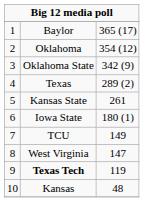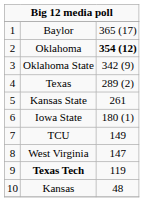(118, 48) normal -> (118, 48) bold
